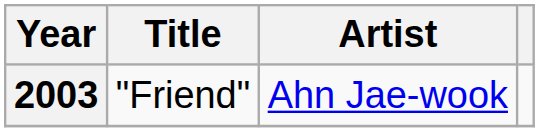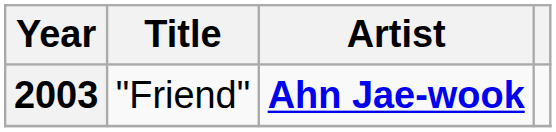(388, 94) normal -> (396, 94) bold
